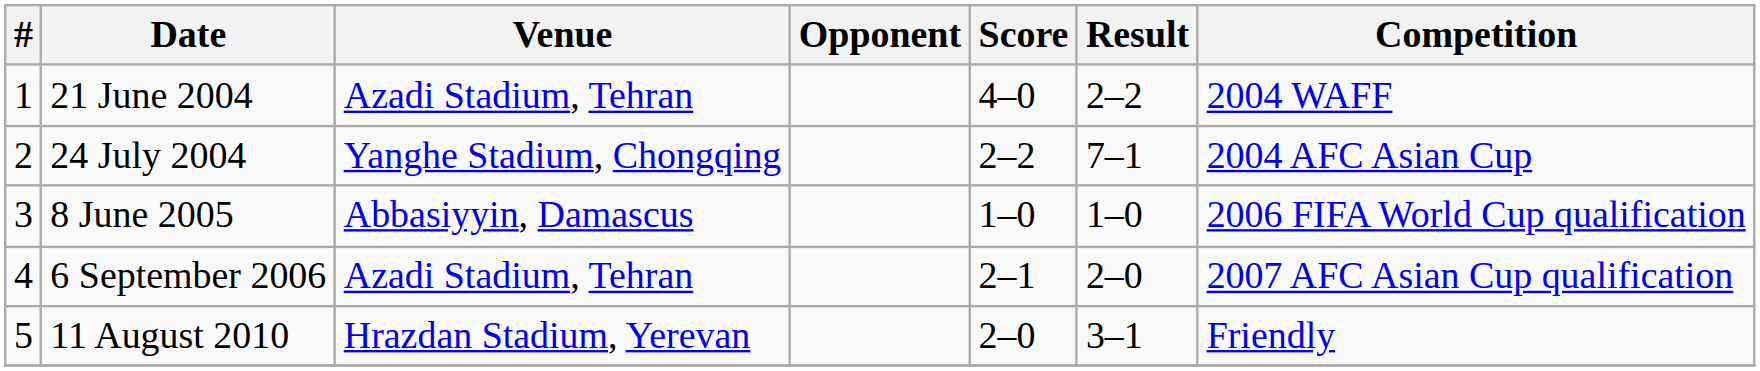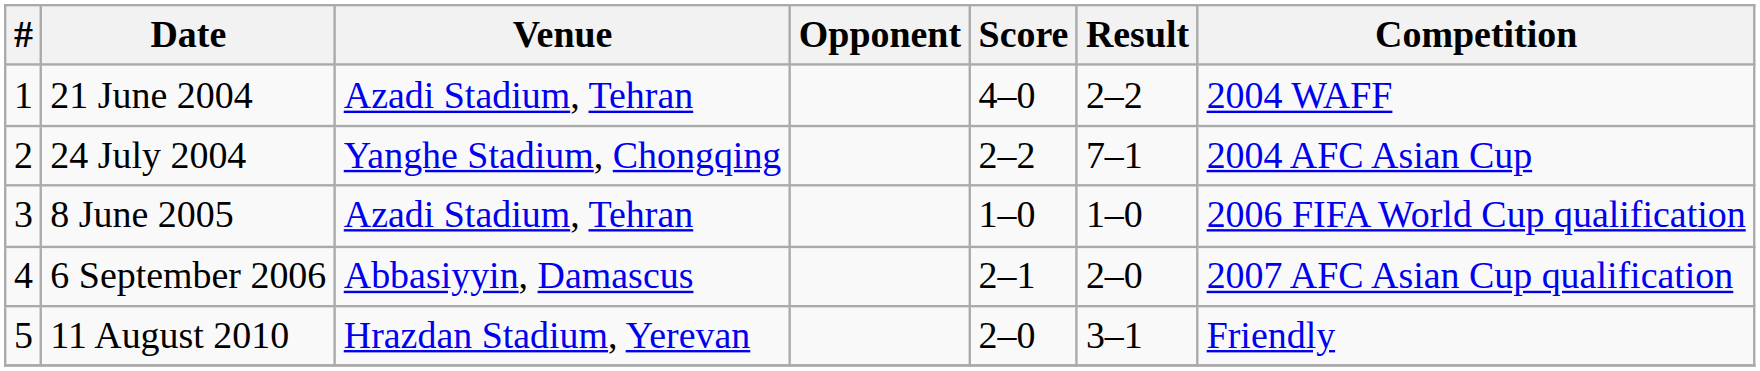(519, 214) Abbasiyyin, Damascus -> (518, 214) Azadi Stadium, Tehran
(518, 275) Azadi Stadium, Tehran -> (519, 275) Abbasiyyin, Damascus
